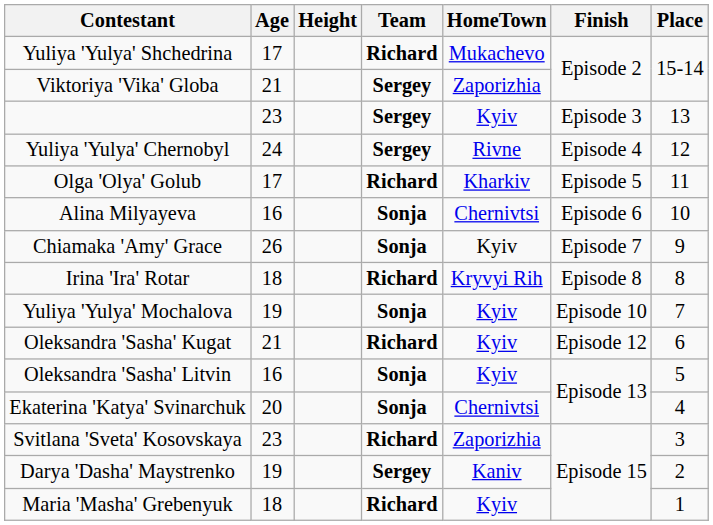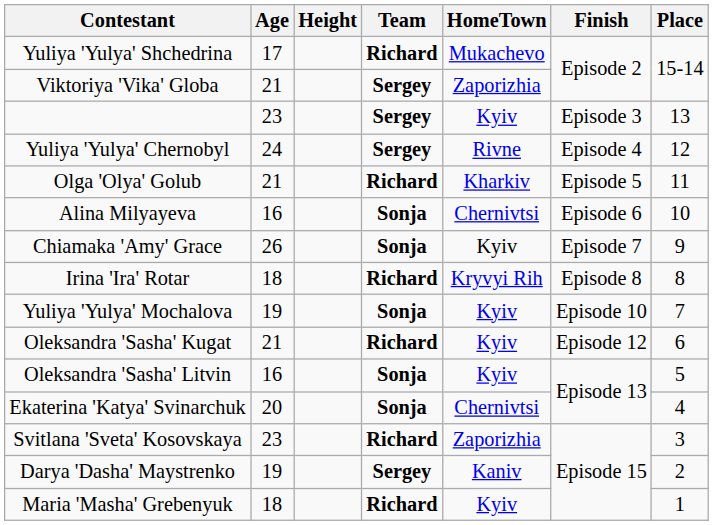(272, 181) 17 -> (272, 181) 21
